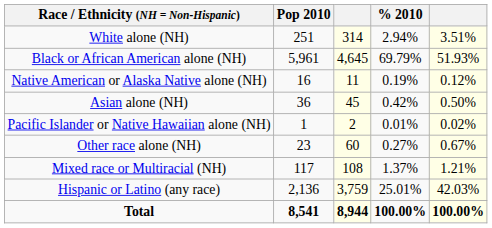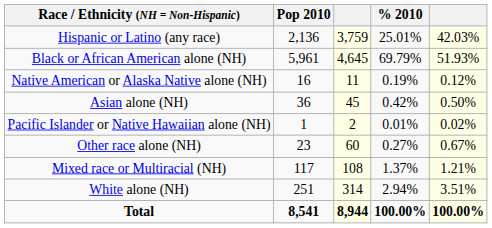rows swapped: (139, 37) <-> (139, 189)
